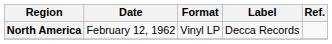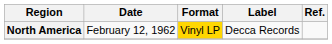(200, 30) no background -> (200, 30) gold background
